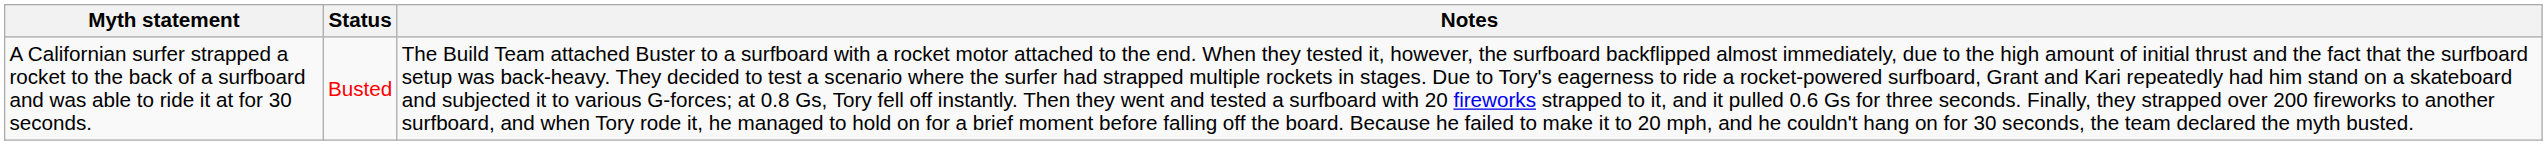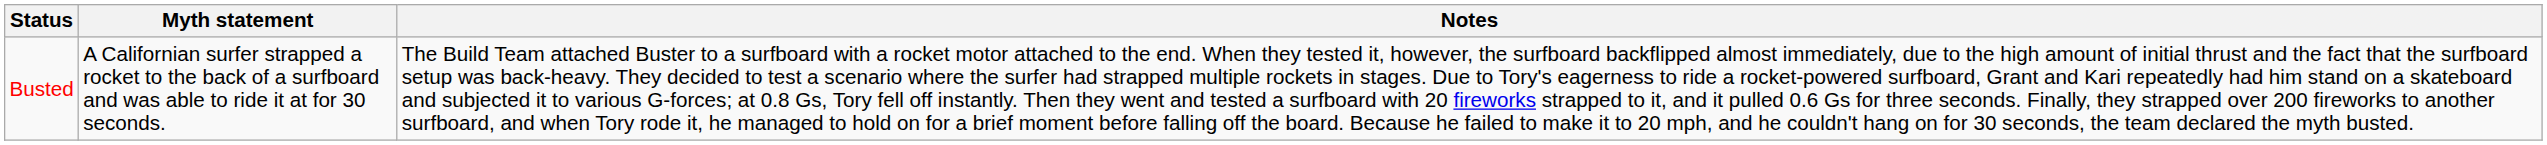columns swapped: (164, 20) <-> (360, 20)
